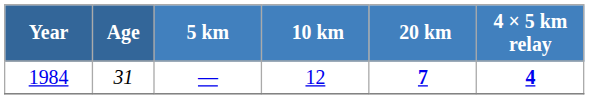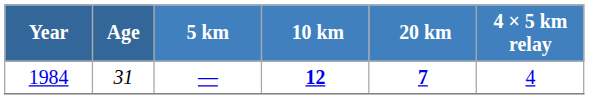(315, 77) normal -> (315, 77) bold
(530, 77) bold -> (530, 77) normal
